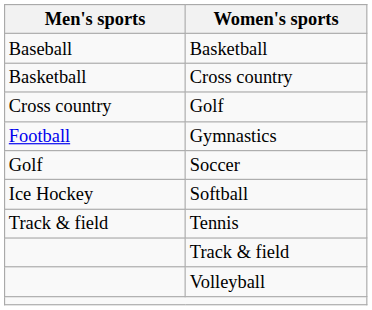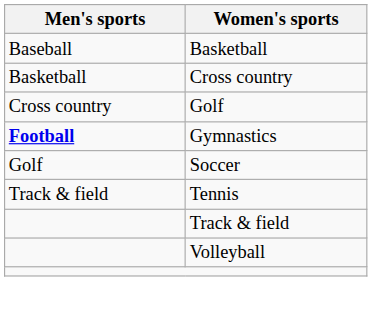(39, 135) normal -> (42, 135) bold
- row: (219, 194)
